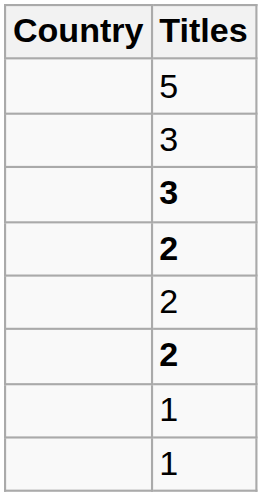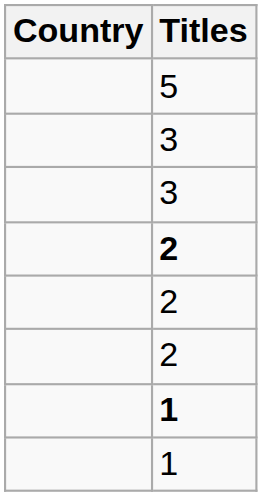(169, 193) bold -> (169, 193) normal
(169, 355) bold -> (169, 355) normal
(169, 409) normal -> (169, 409) bold
